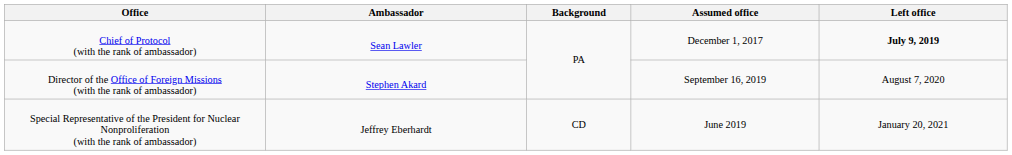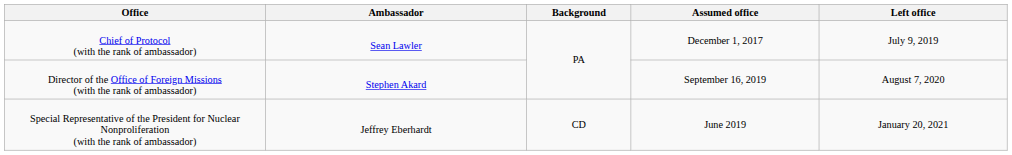(913, 40) bold -> (913, 40) normal
